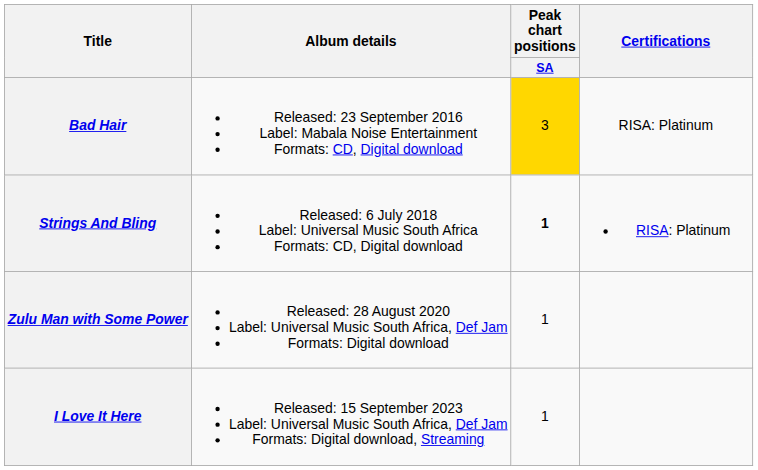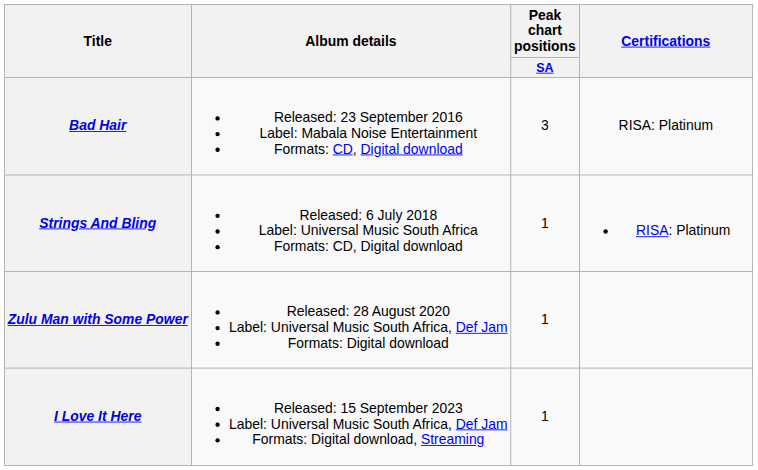(545, 126) gold background -> (545, 126) no background
(545, 223) bold -> (545, 223) normal
